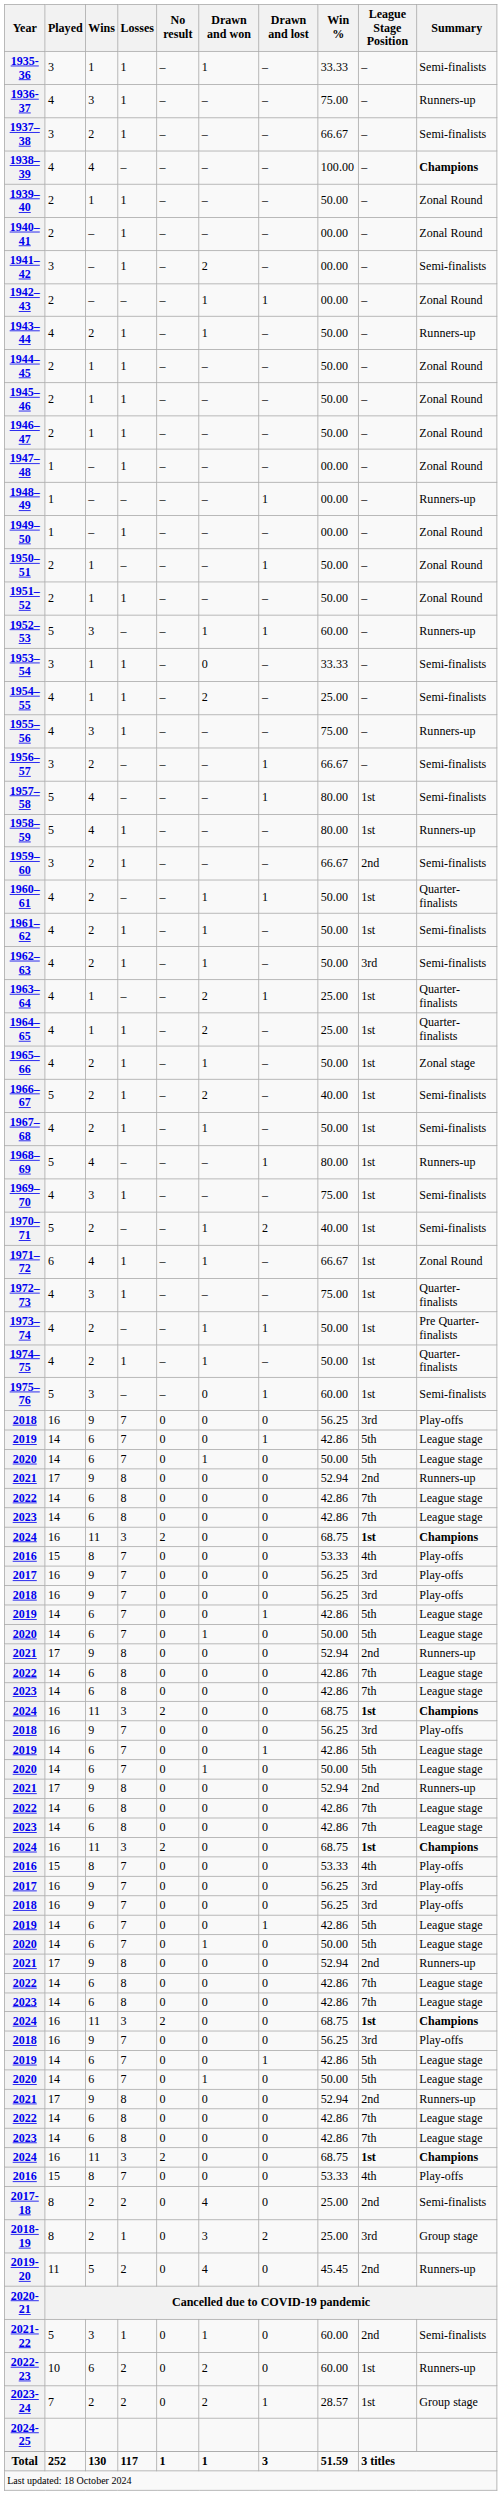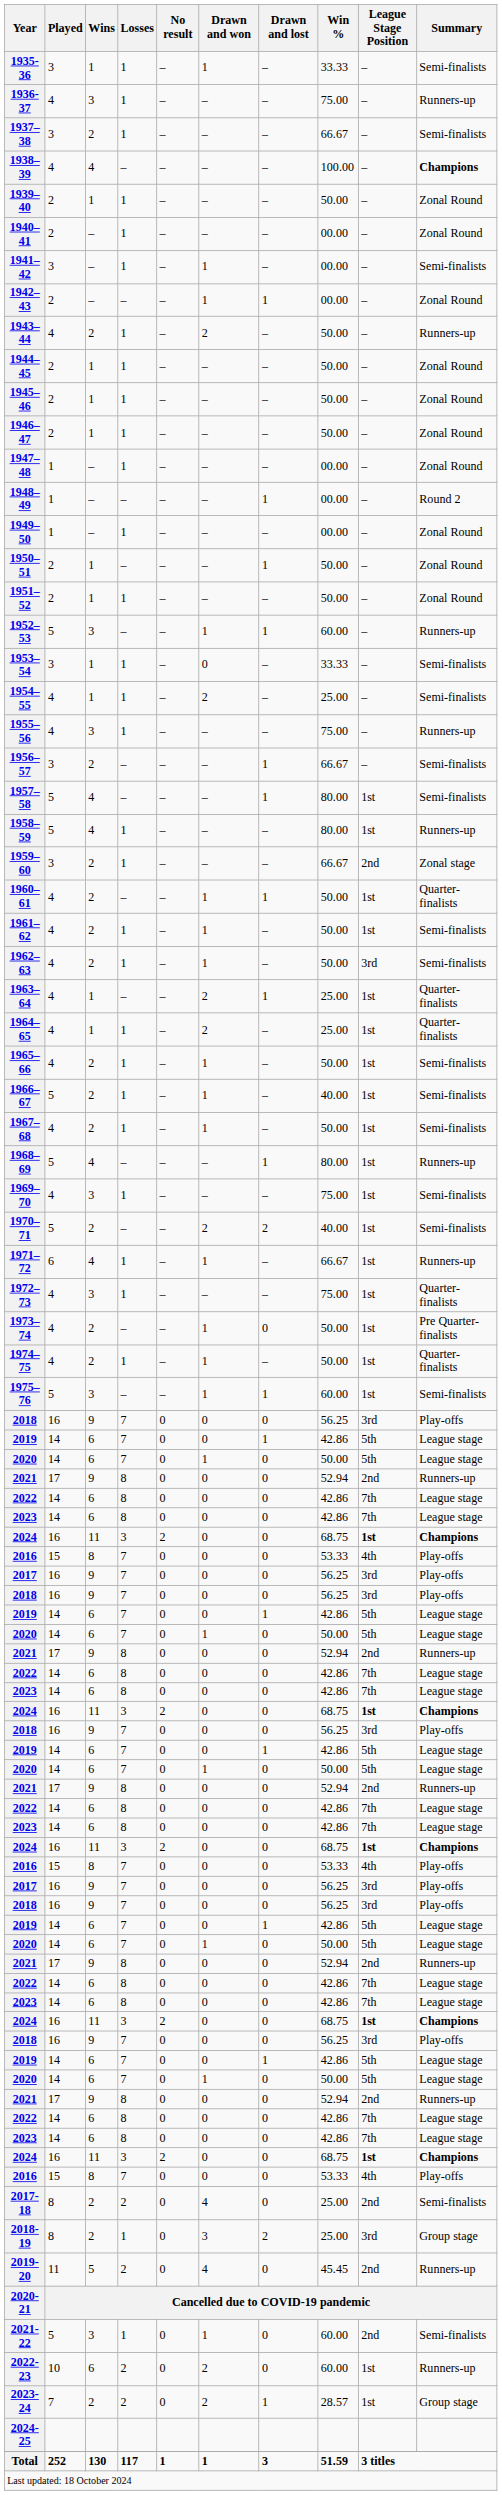(205, 266) 2 -> (205, 266) 1
(205, 333) 1 -> (205, 333) 2
(447, 498) Runners-up -> (440, 498) Round 2
(453, 863) Semi-finalists -> (447, 863) Zonal stage
(447, 1062) Zonal stage -> (453, 1062) Semi-finalists
(205, 1095) 2 -> (205, 1095) 1
(205, 1228) 1 -> (205, 1228) 2
(451, 1261) Zonal Round -> (447, 1261) Runners-up
(265, 1327) 1 -> (265, 1327) 0
(205, 1394) 0 -> (205, 1394) 1
